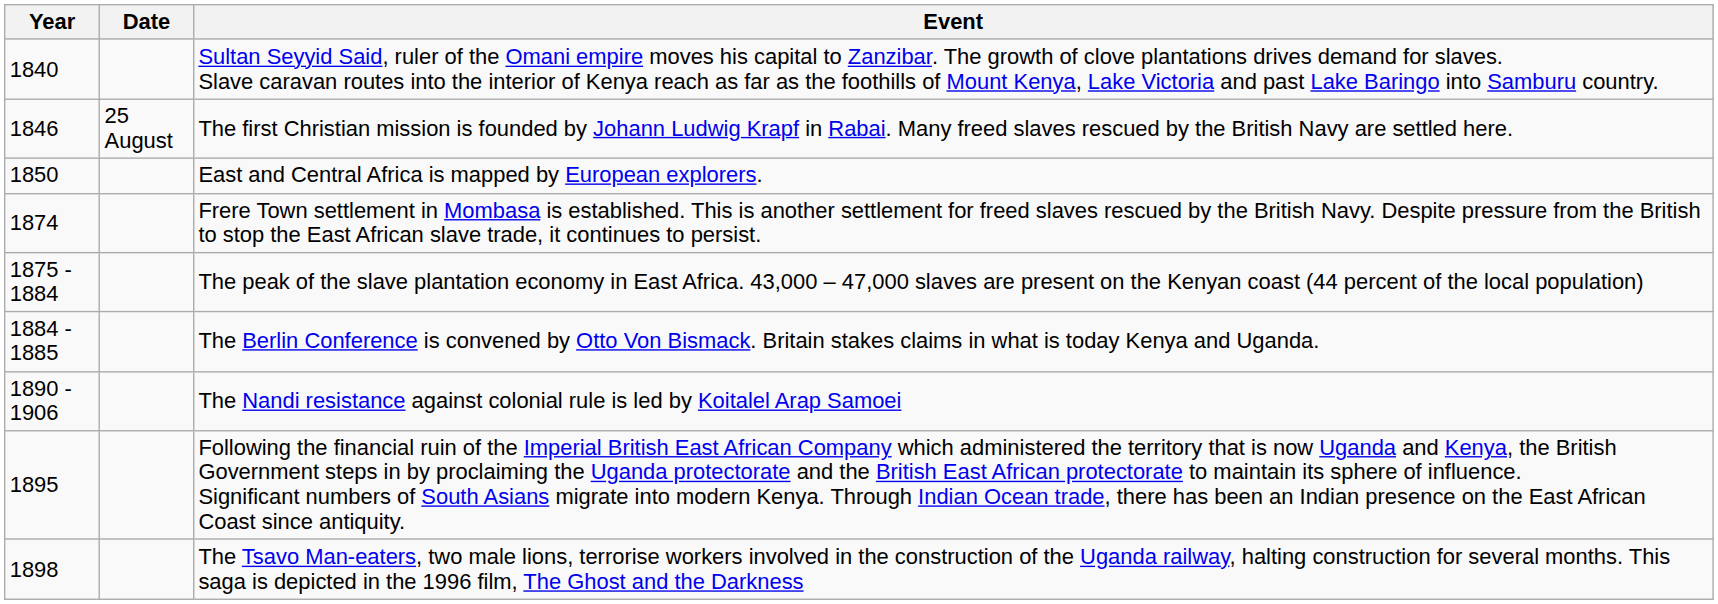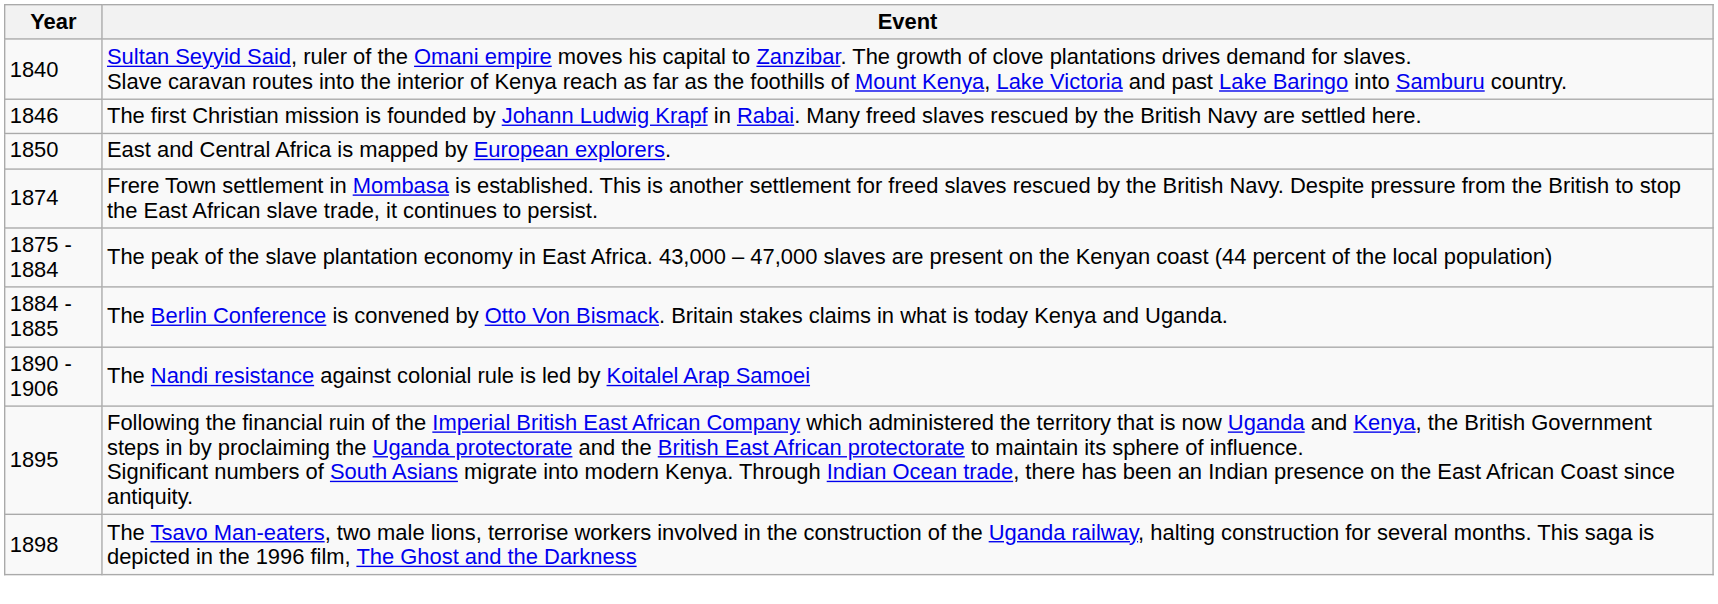- column: (146, 21)
